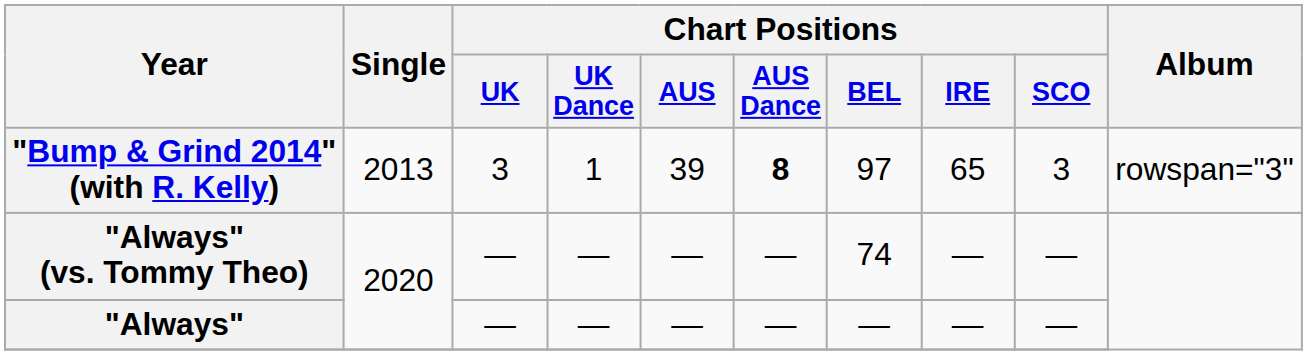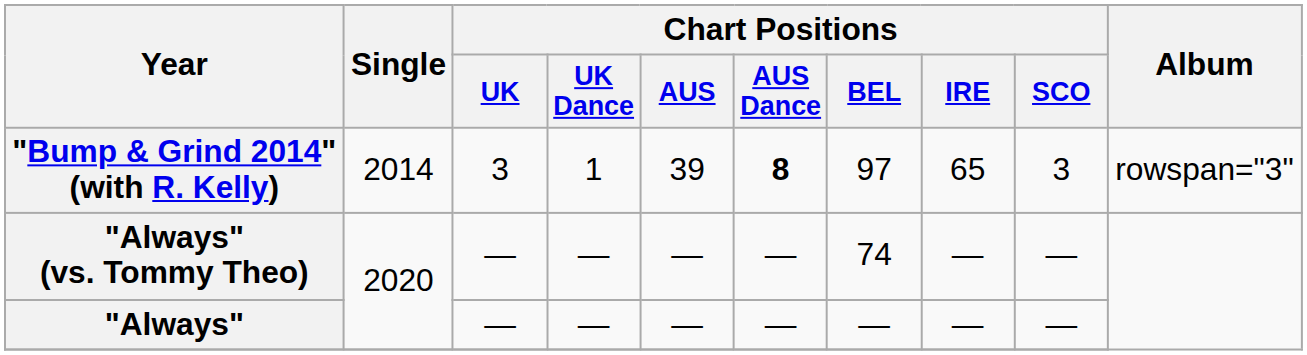(398, 169) 2013 -> (398, 169) 2014
